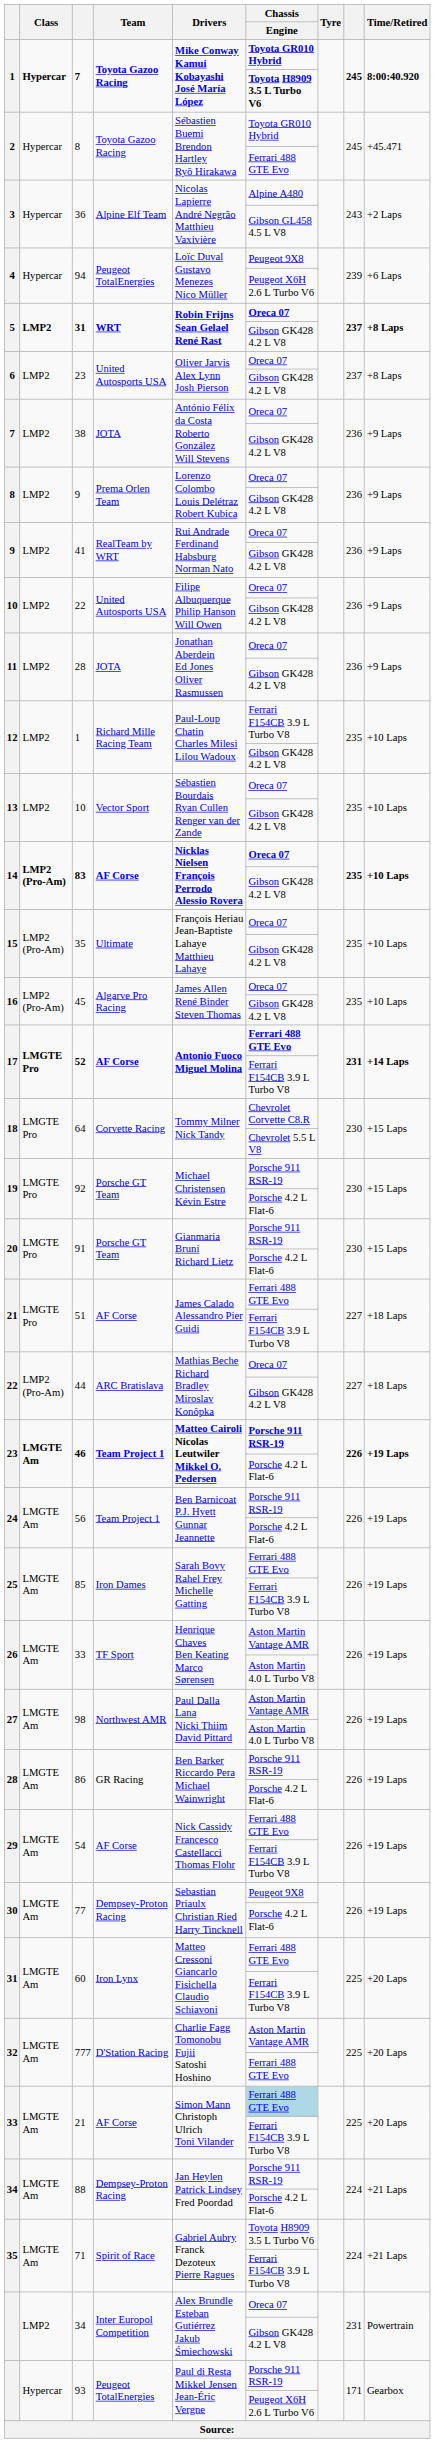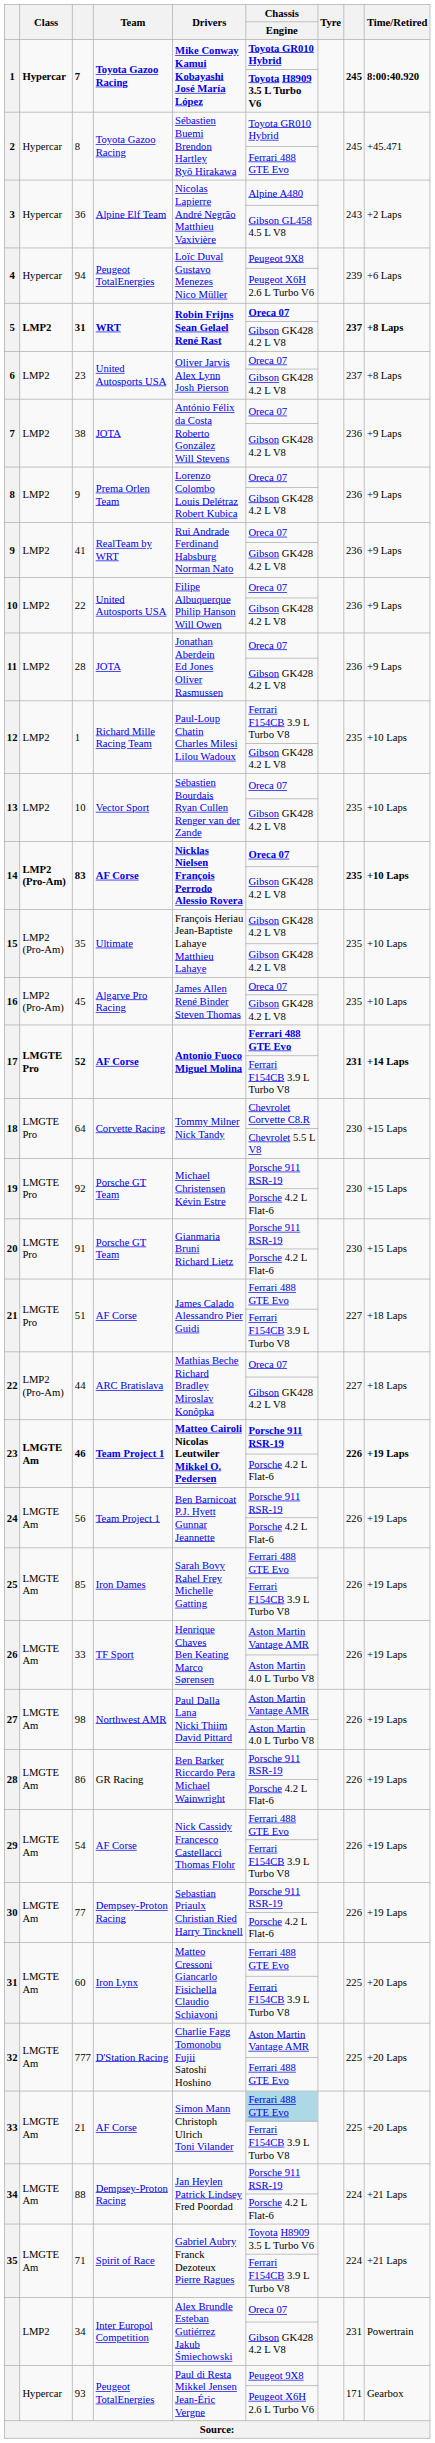(268, 922) Oreca 07 -> (281, 926) Gibson GK428 4.2 L V8
(276, 1892) Peugeot 9X8 -> (274, 1897) Porsche 911 RSR-19
(274, 2375) Porsche 911 RSR-19 -> (276, 2375) Peugeot 9X8
